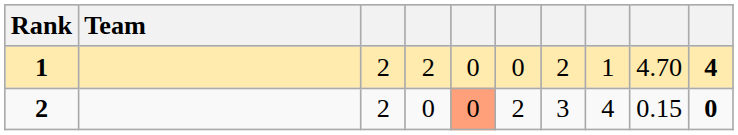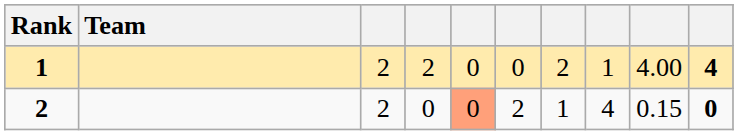(659, 66) 4.70 -> (659, 66) 4.00
(563, 108) 3 -> (563, 108) 1
